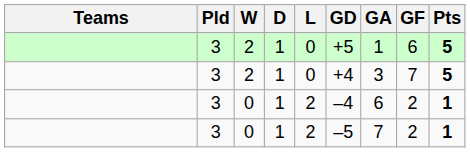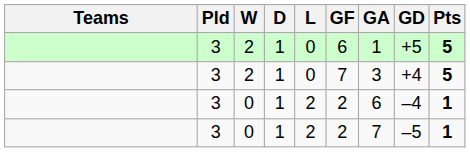columns swapped: (413, 18) <-> (343, 18)
